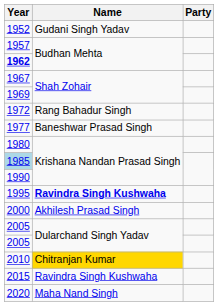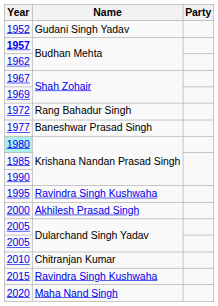(18, 45) normal -> (18, 45) bold
(18, 62) bold -> (18, 62) normal
(18, 144) no background -> (18, 144) paleturquoise background
(18, 161) lightblue background -> (18, 161) no background
(100, 194) bold -> (96, 194) normal
(75, 260) gold background -> (75, 260) no background
